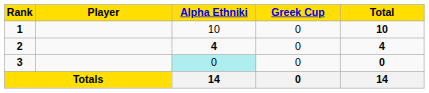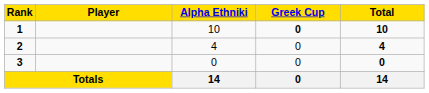(298, 29) normal -> (298, 29) bold
(214, 46) bold -> (214, 46) normal
(214, 63) paleturquoise background -> (214, 63) no background
